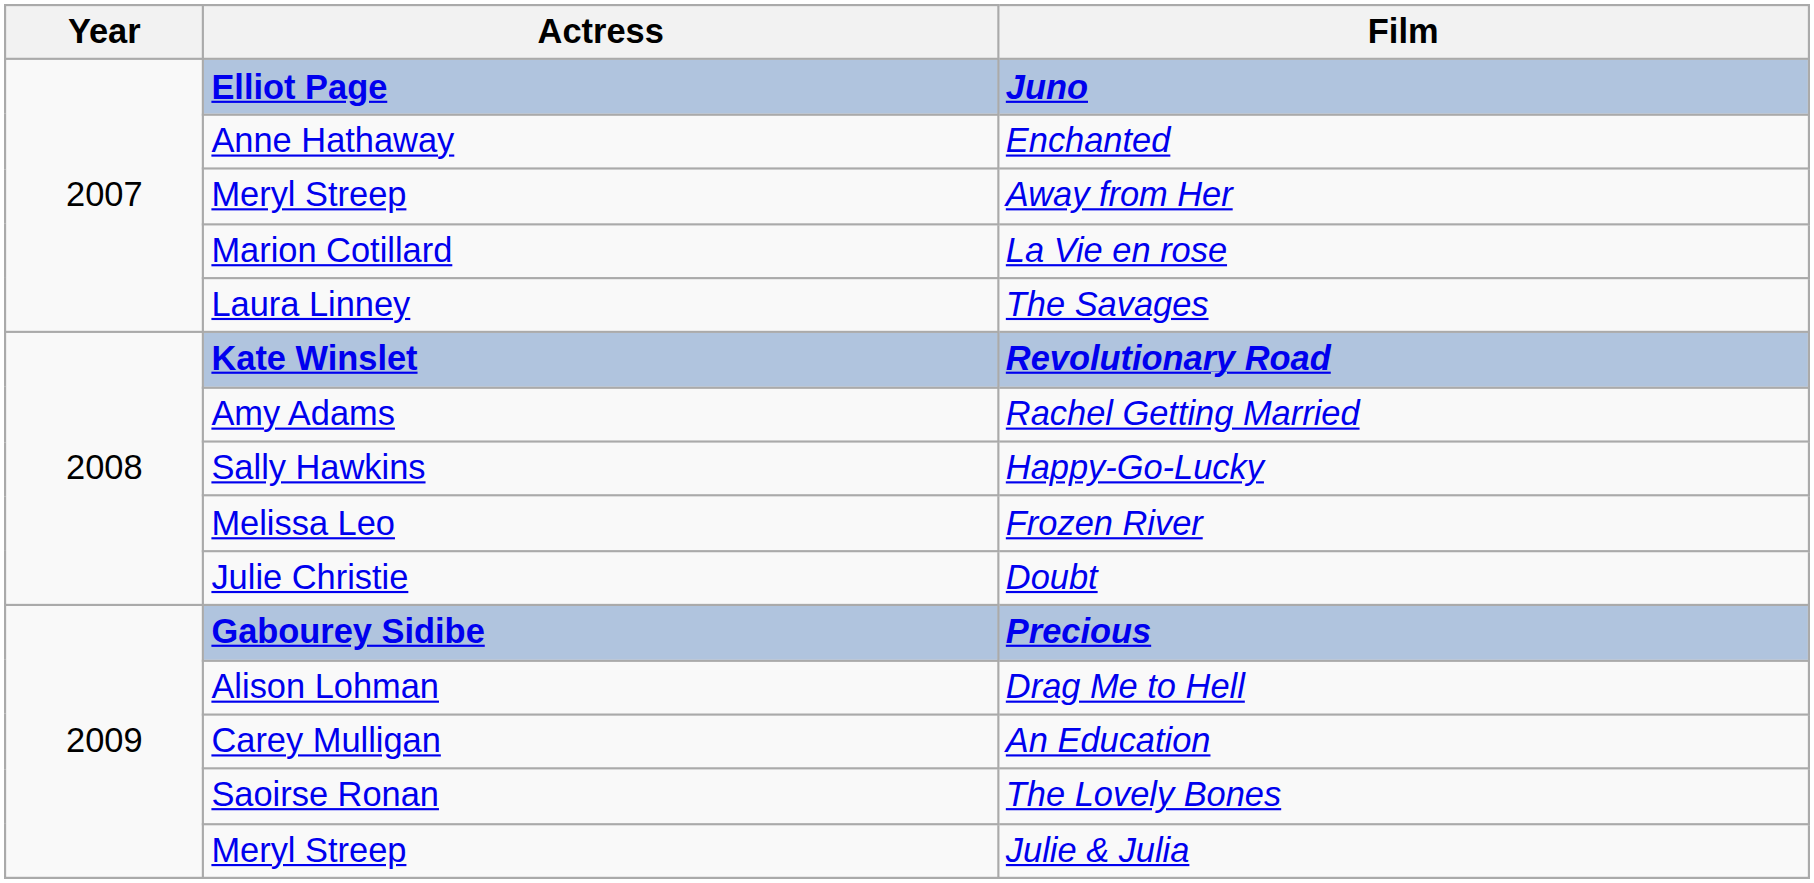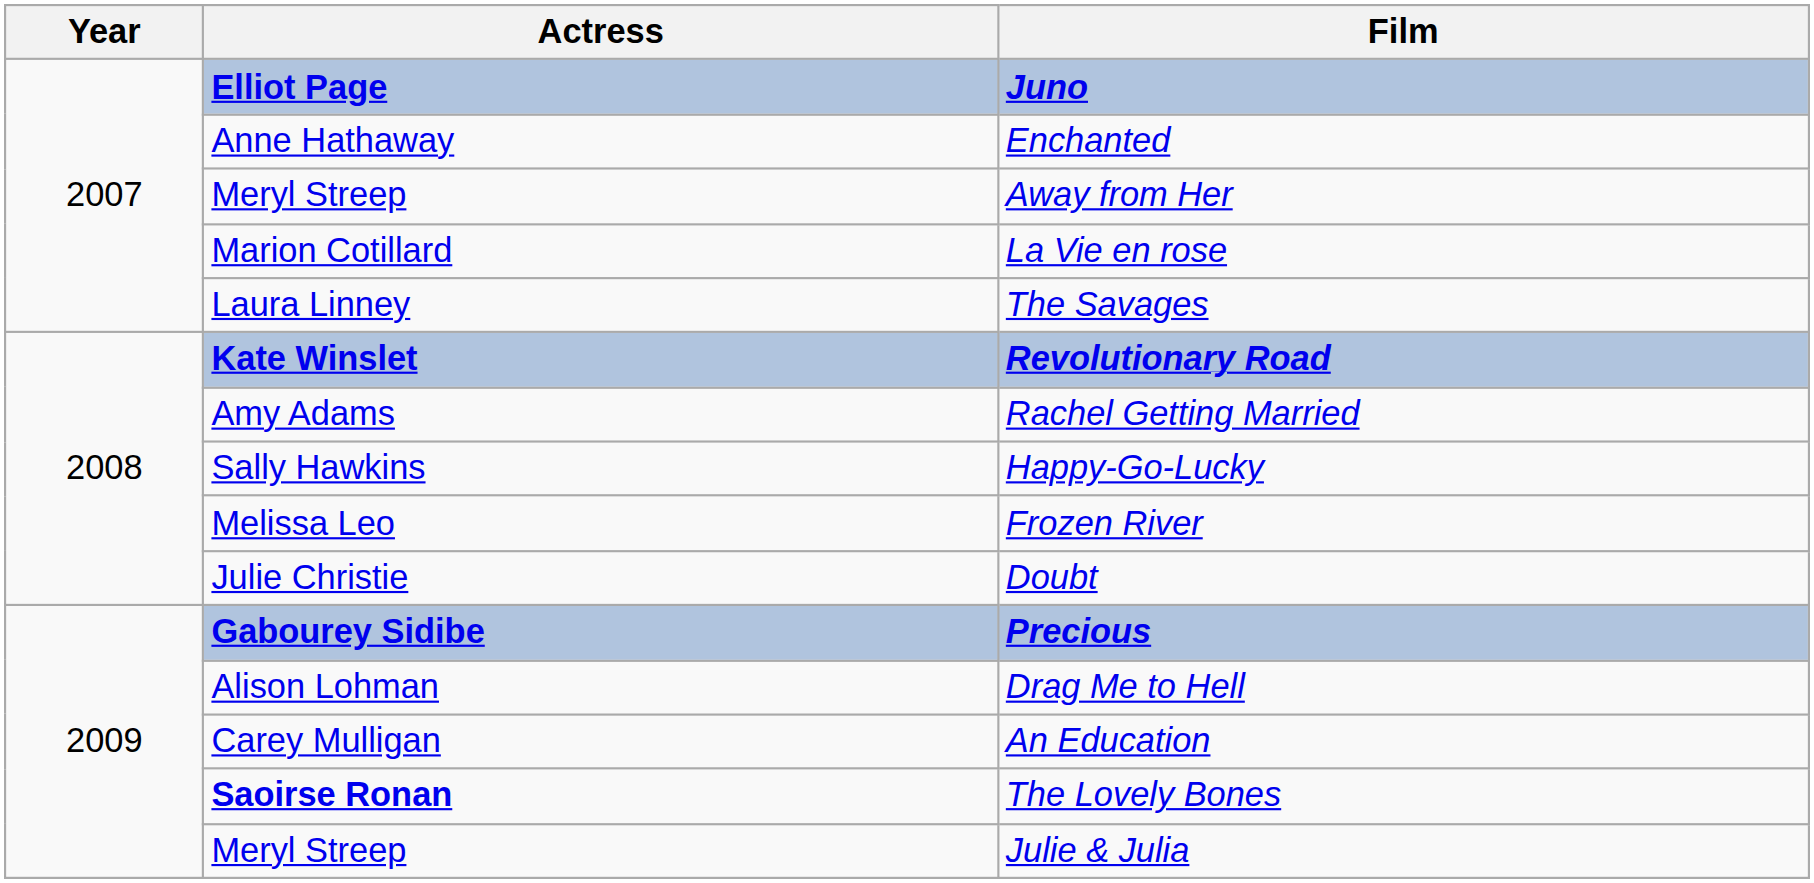(325, 795) normal -> (332, 795) bold
